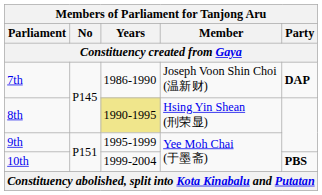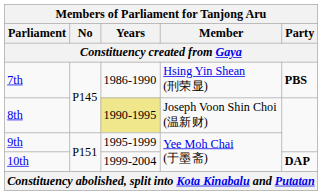(220, 79) Joseph Voon Shin Choi (温新财) -> (204, 79) Hsing Yin Shean (刑荣显)
(297, 79) DAP -> (296, 79) PBS
(204, 114) Hsing Yin Shean (刑荣显) -> (220, 114) Joseph Voon Shin Choi (温新财)
(296, 161) PBS -> (297, 161) DAP
